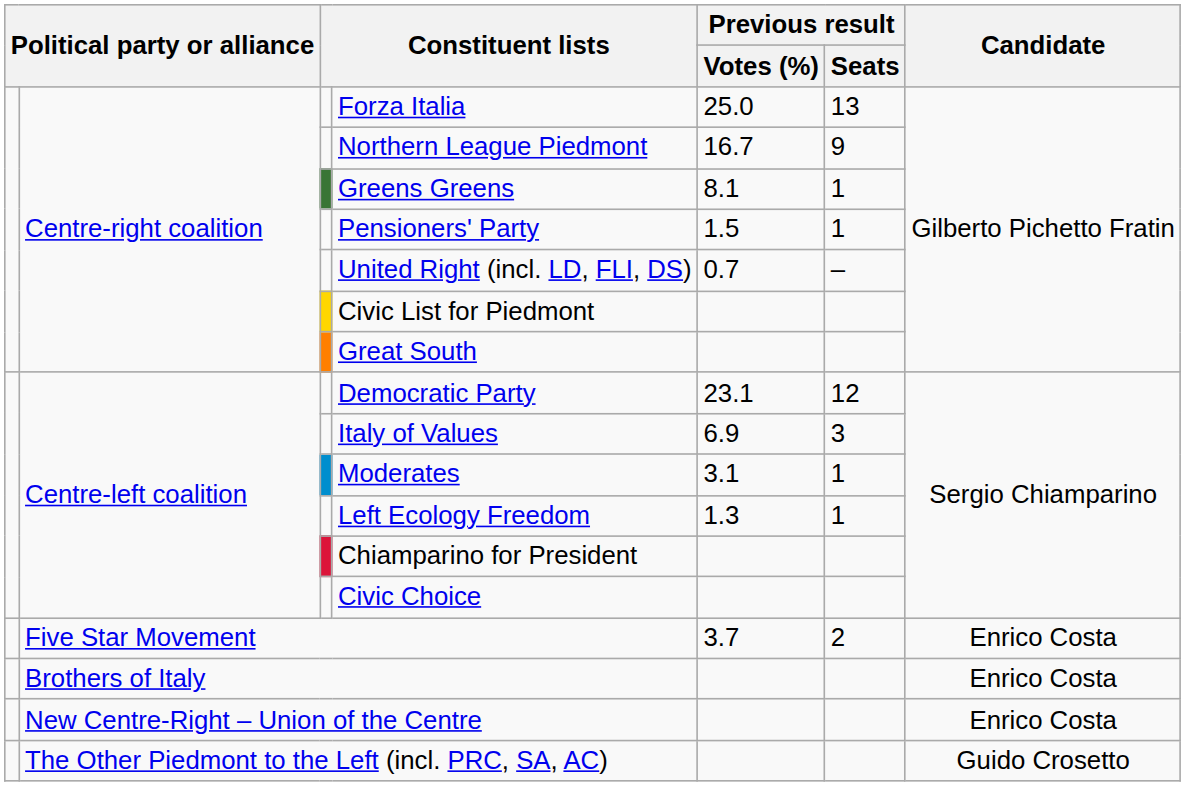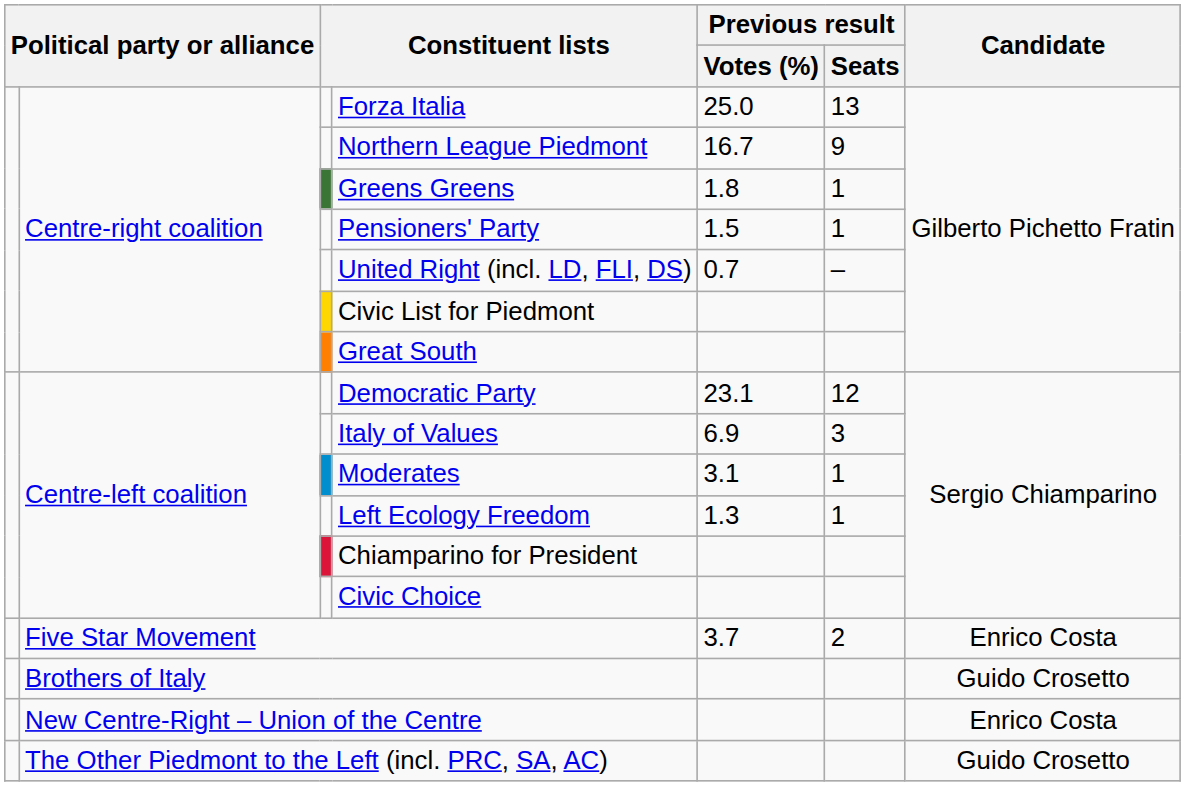(721, 188) 8.1 -> (721, 188) 1.8
(1043, 678) Enrico Costa -> (1043, 678) Guido Crosetto
